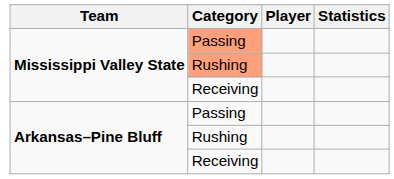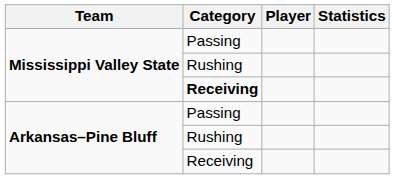(219, 40) lightsalmon background -> (214, 40) no background
(220, 64) lightsalmon background -> (214, 64) no background
(225, 89) normal -> (222, 89) bold
